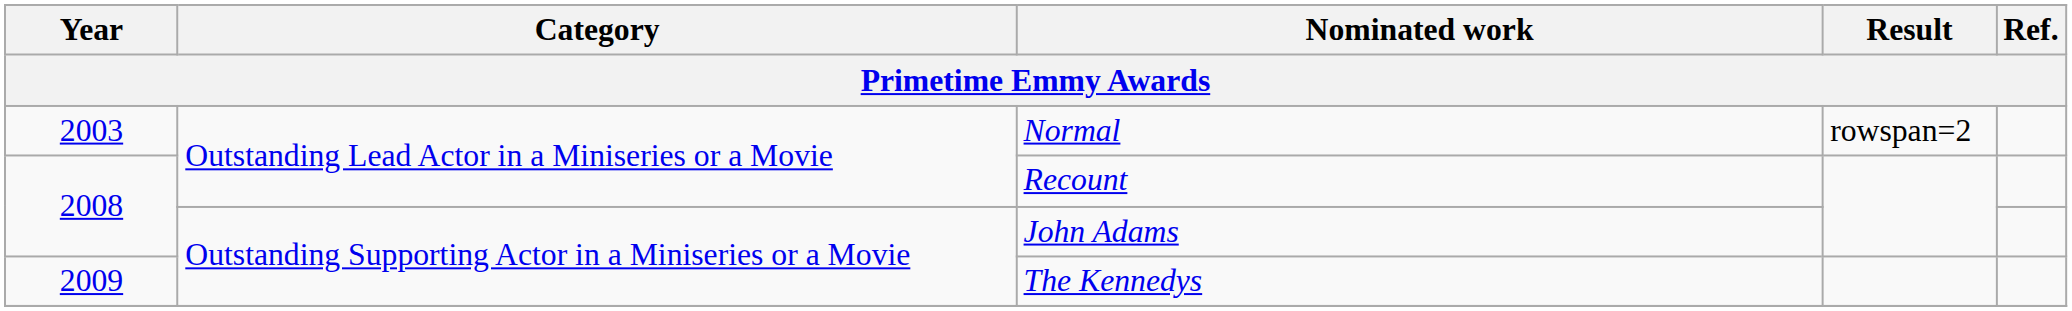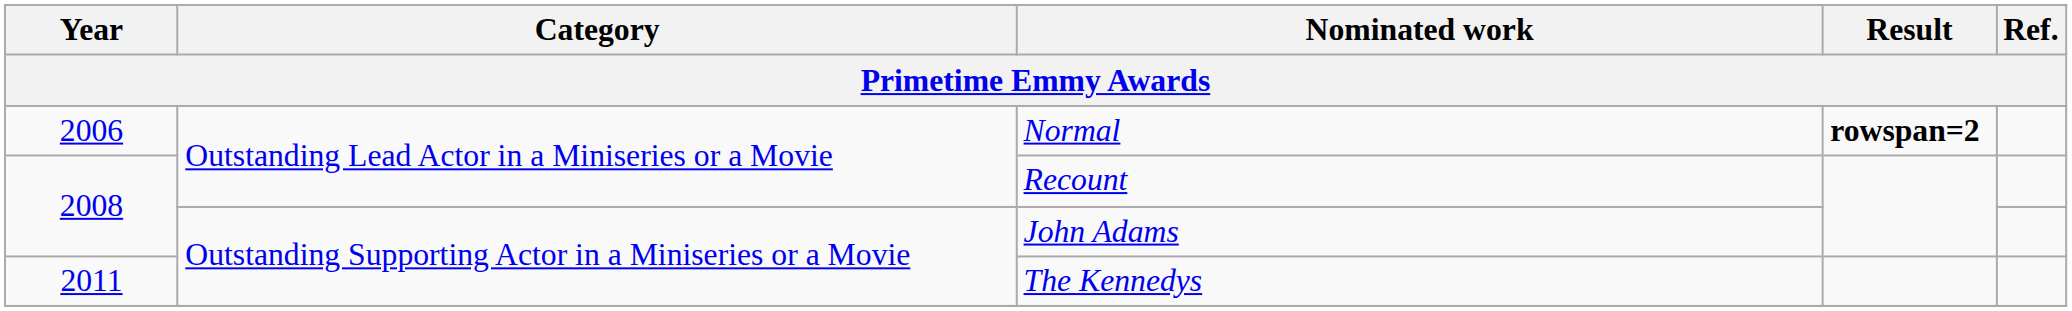(91, 130) 2003 -> (91, 130) 2006
(1901, 130) normal -> (1905, 130) bold
(91, 280) 2009 -> (91, 280) 2011
